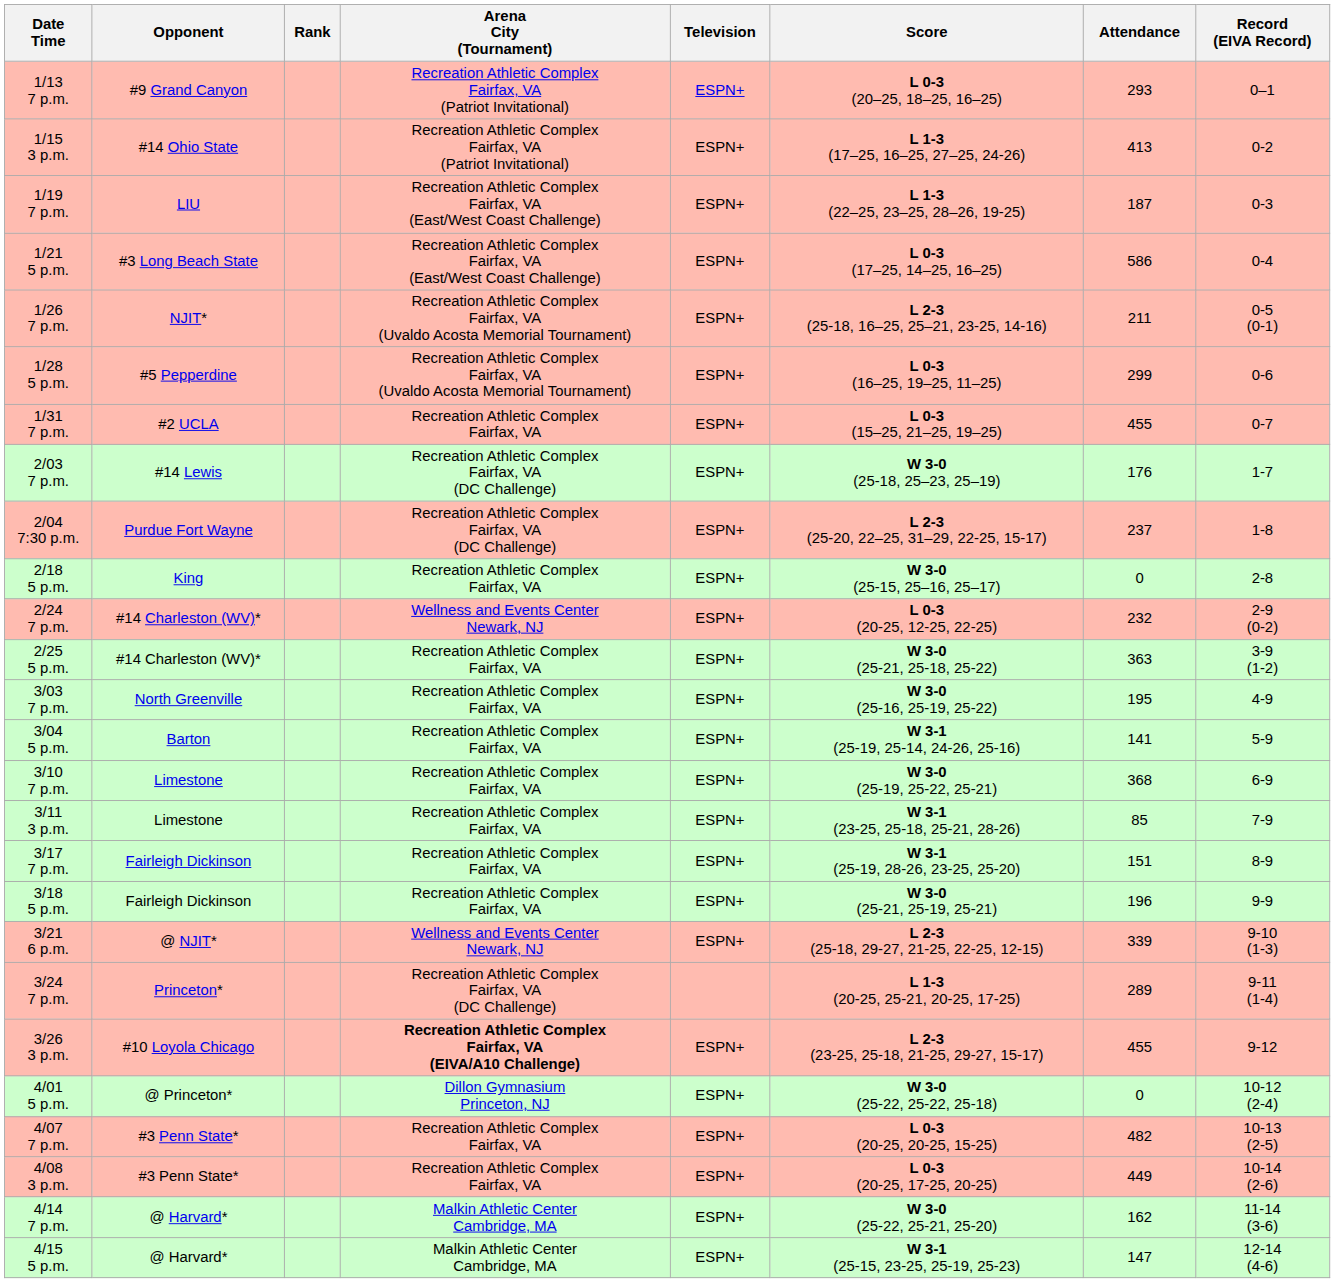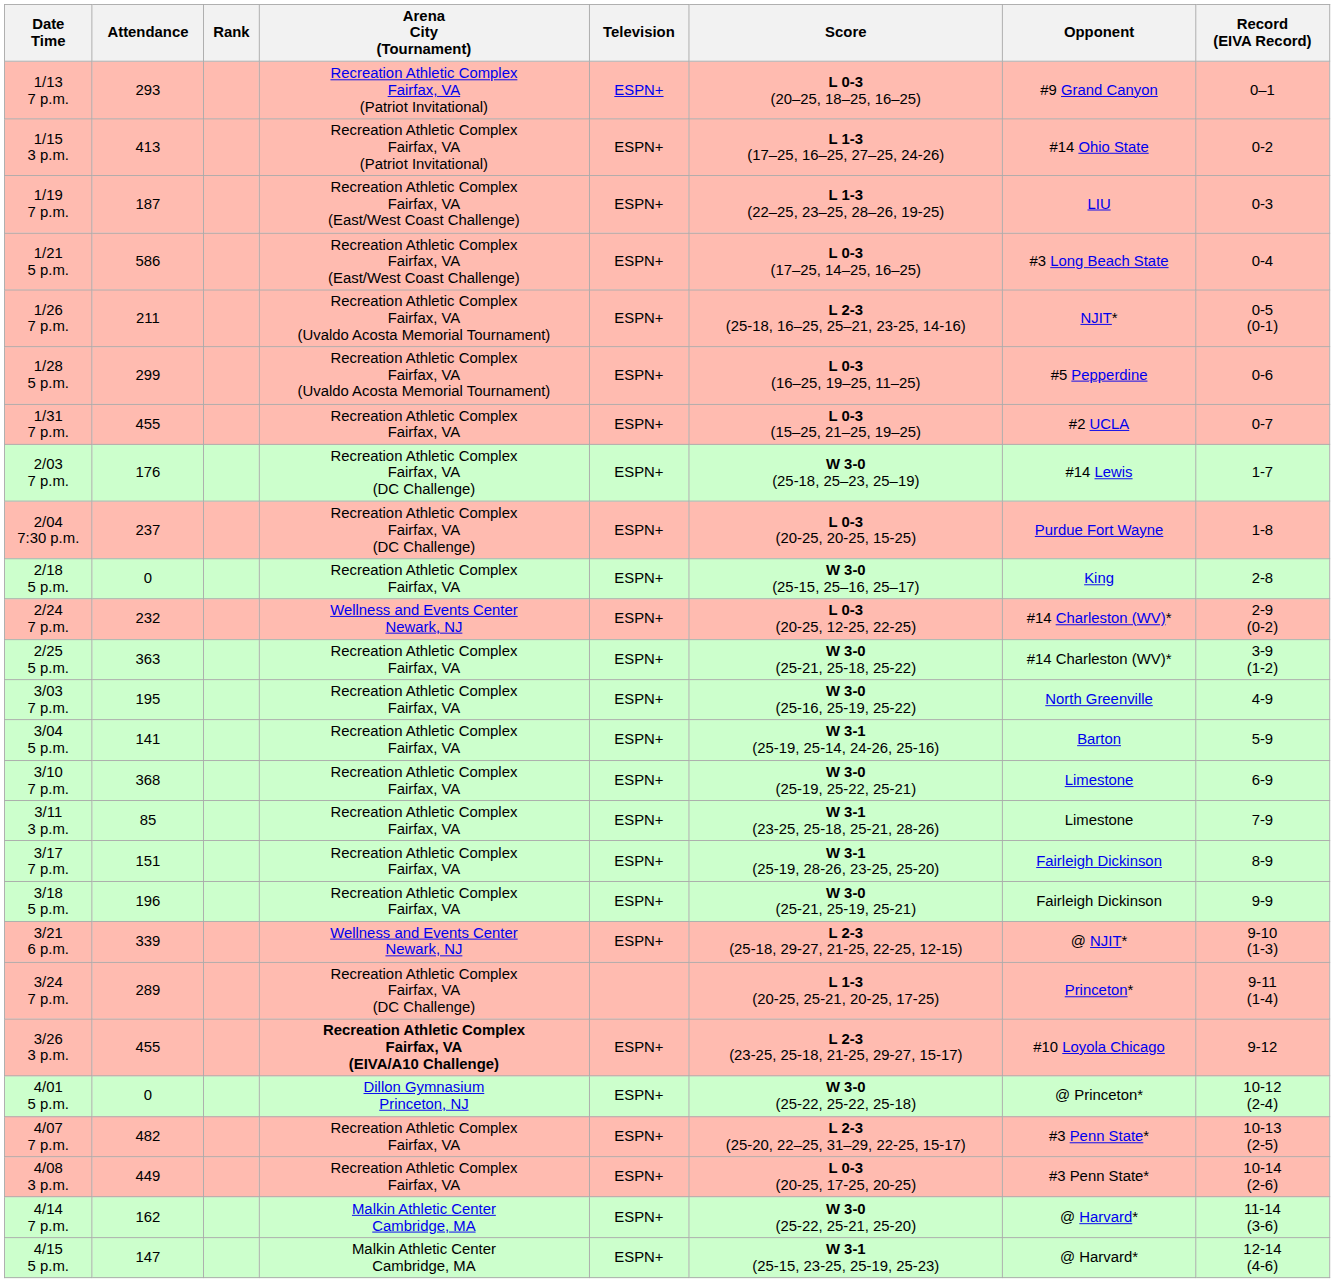columns swapped: (188, 33) <-> (1140, 33)
(927, 530) L 2-3 (25-20, 22–25, 31–29, 22-25, 15-17) -> (846, 530) L 0-3 (20-25, 20-25, 15-25)
(927, 1136) L 0-3 (20-25, 20-25, 15-25) -> (846, 1136) L 2-3 (25-20, 22–25, 31–29, 22-25, 15-17)
